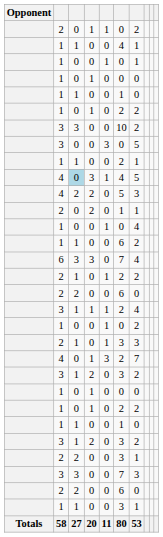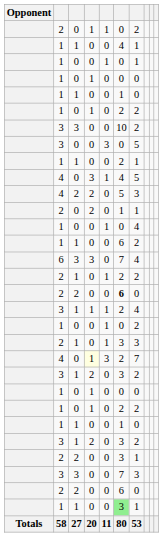(76, 177) lightblue background -> (76, 177) no background
(121, 293) normal -> (121, 293) bold
(92, 359) no background -> (92, 359) lightyellow background
(121, 507) no background -> (121, 507) lightgreen background
